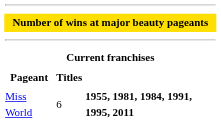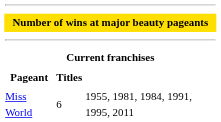(139, 104) bold -> (139, 104) normal
